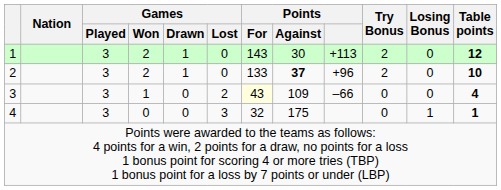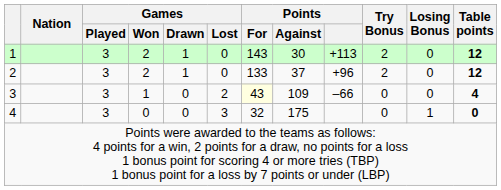(298, 73) bold -> (298, 73) normal
(475, 73) 10 -> (475, 73) 12
(475, 113) 1 -> (475, 113) 0
